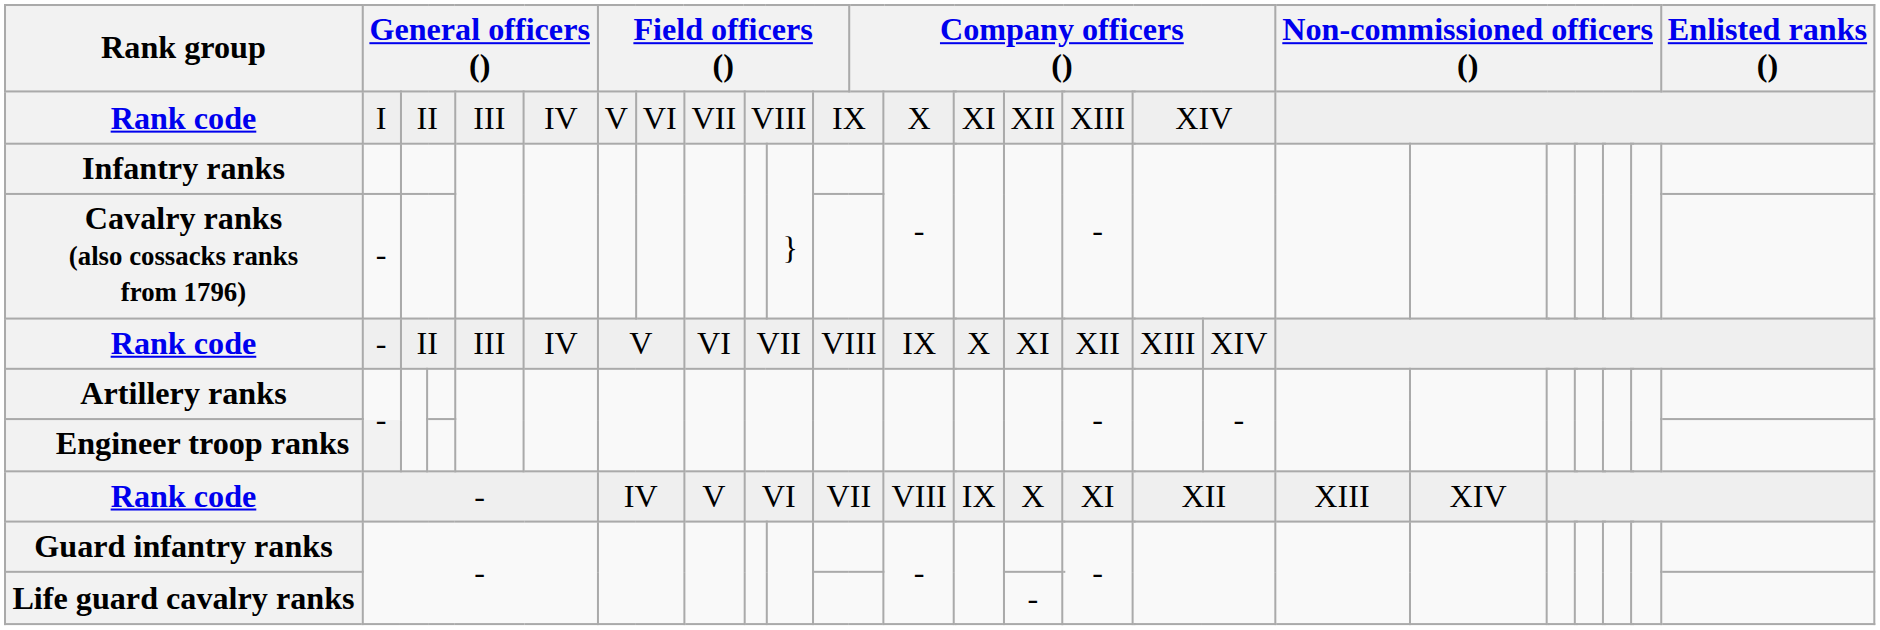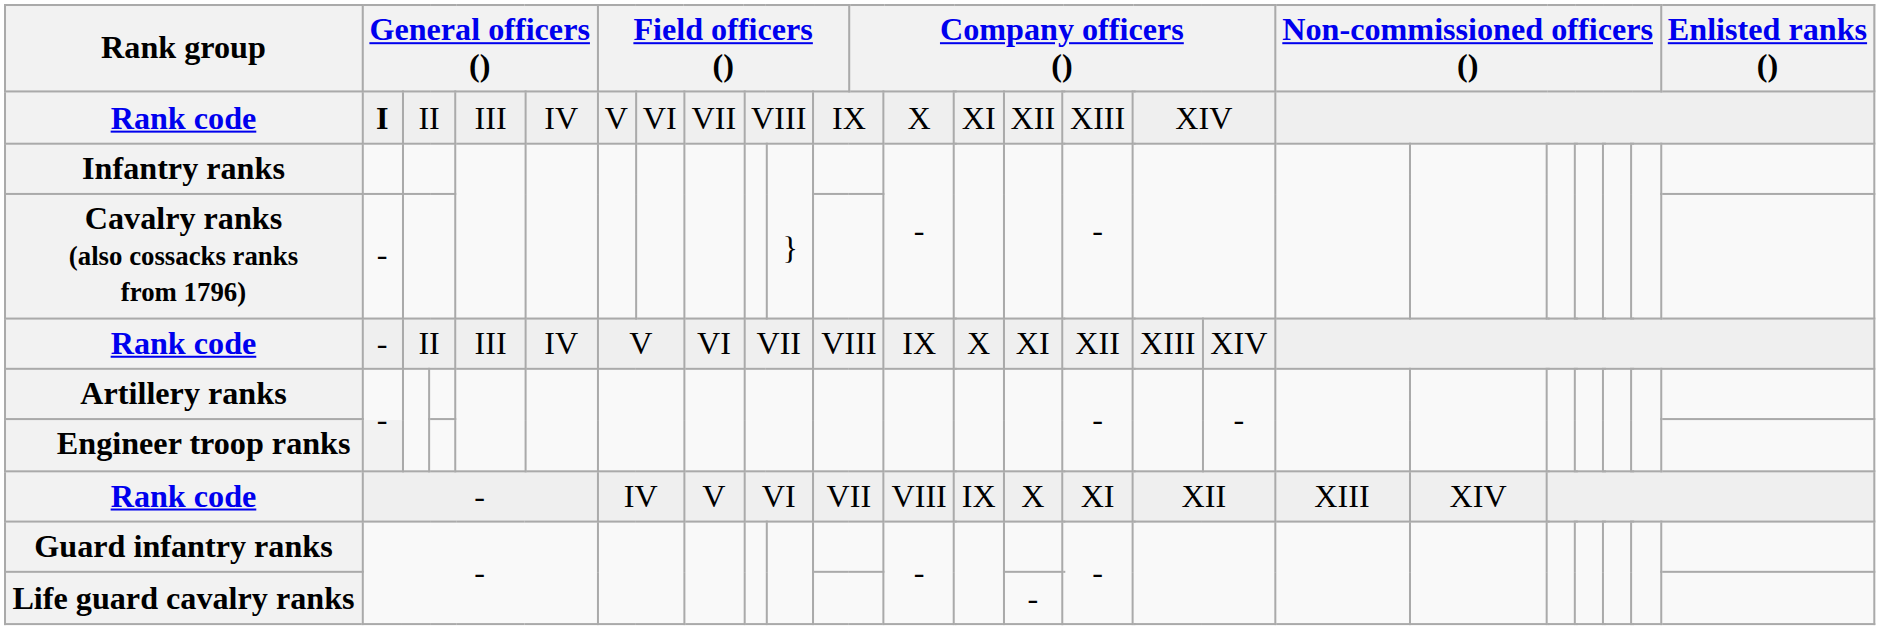(381, 117) normal -> (382, 117) bold
